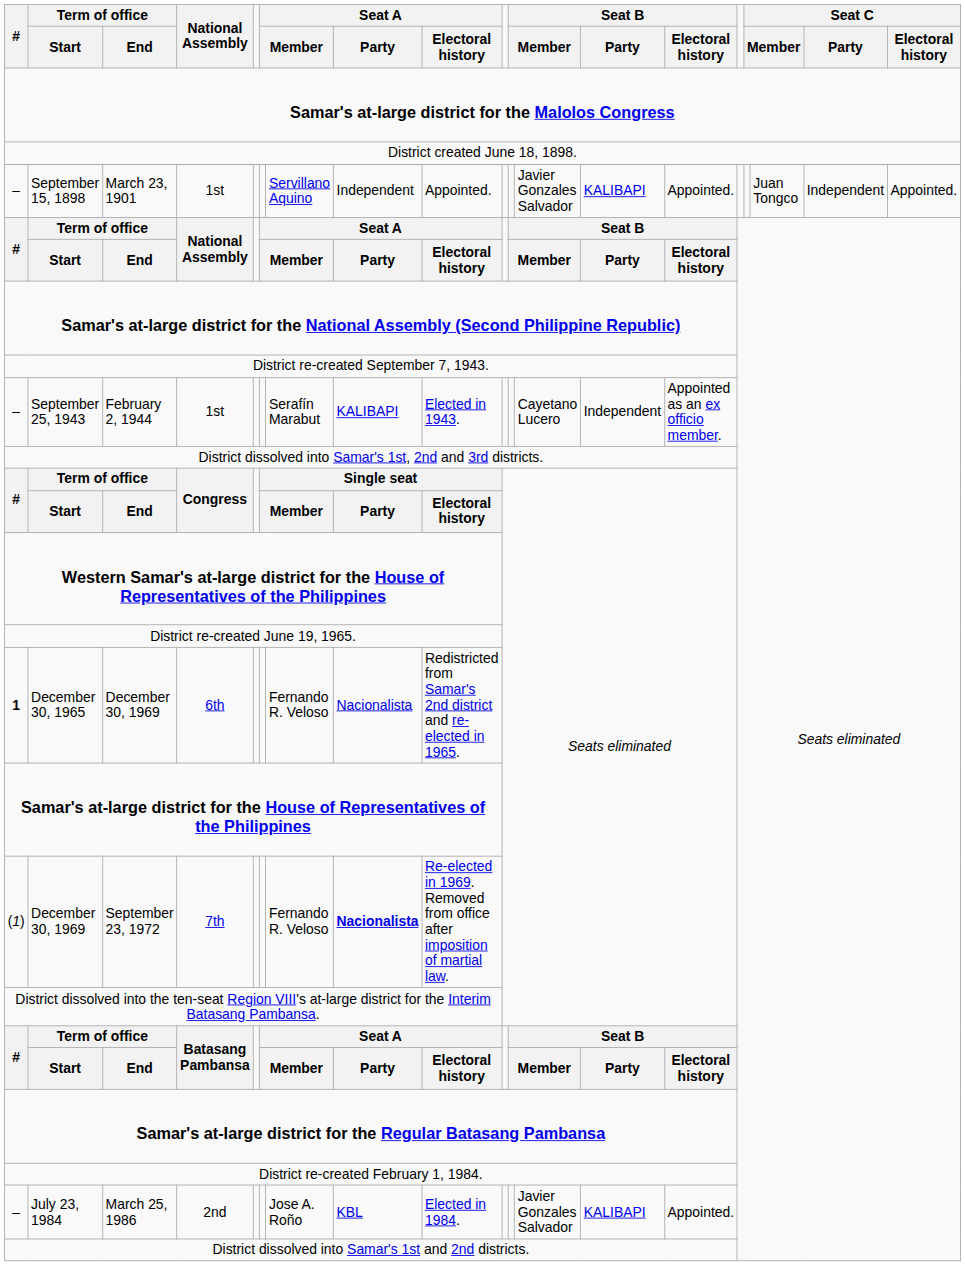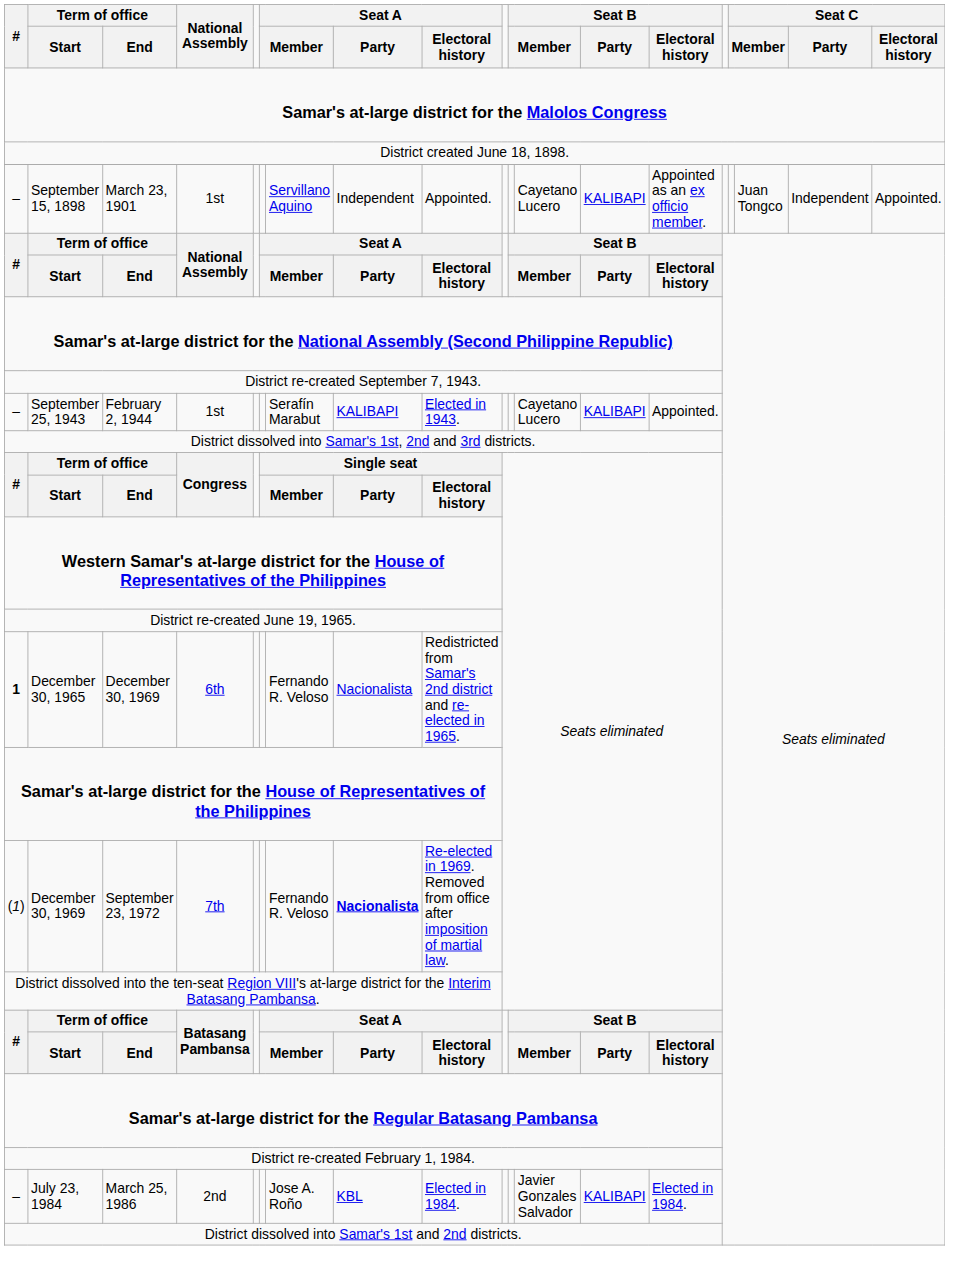(547, 190) Javier Gonzales Salvador -> (548, 198) Cayetano Lucero
(701, 190) Appointed. -> (683, 198) Appointed as an ex officio member.
(622, 411) Independent -> (615, 411) KALIBAPI
(699, 411) Appointed as an ex officio member. -> (685, 411) Appointed.
(701, 1212) Appointed. -> (683, 1196) Elected in 1984.
